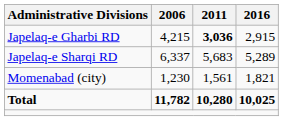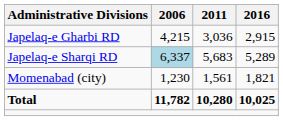(218, 36) bold -> (218, 36) normal
(175, 57) no background -> (175, 57) lightblue background
